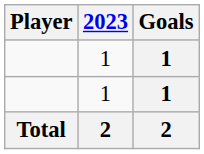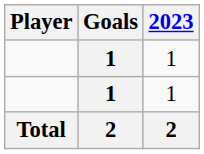columns swapped: (166, 22) <-> (105, 22)
